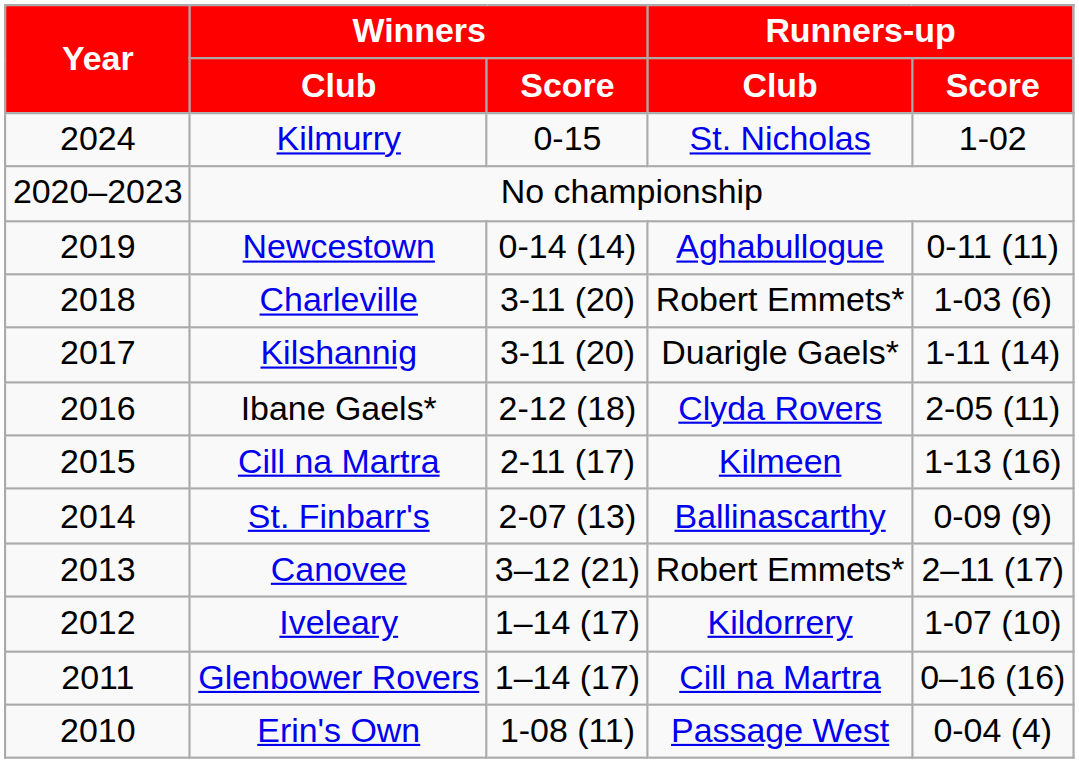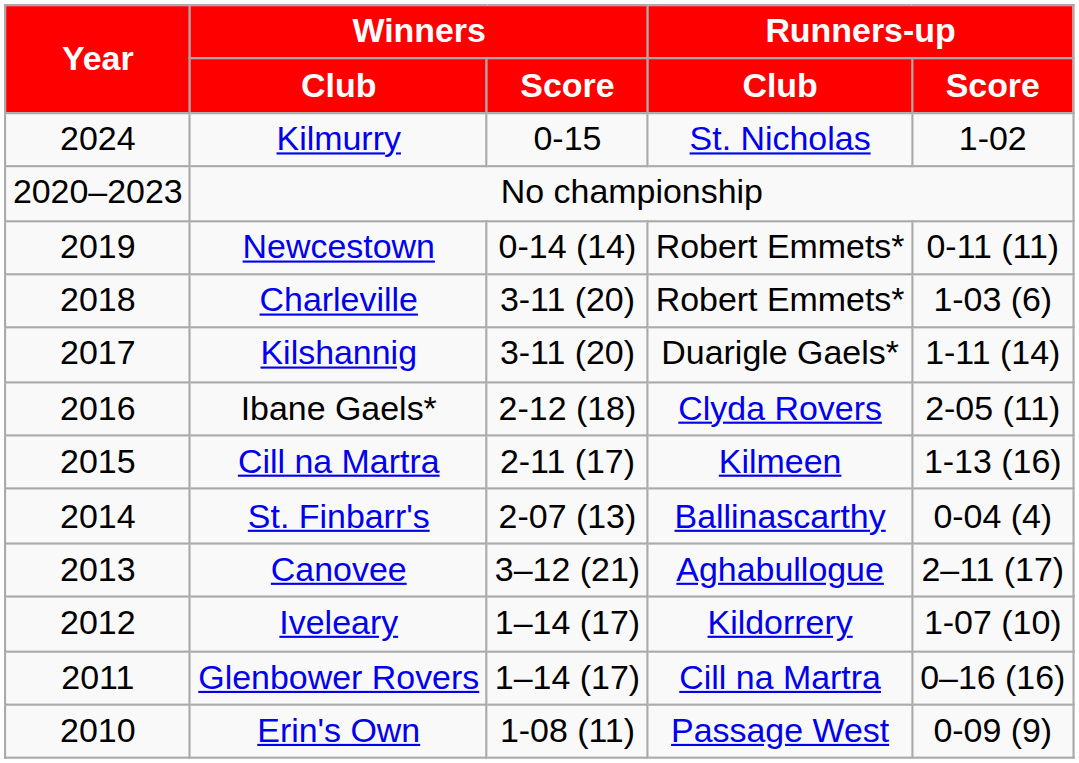(780, 246) Aghabullogue -> (780, 246) Robert Emmets*
(993, 515) 0-09 (9) -> (993, 515) 0-04 (4)
(780, 569) Robert Emmets* -> (780, 569) Aghabullogue
(993, 730) 0-04 (4) -> (993, 730) 0-09 (9)
